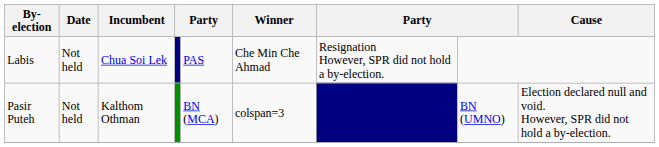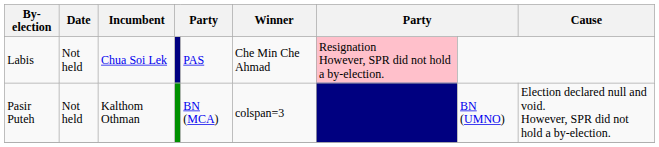(385, 60) no background -> (385, 60) pink background
